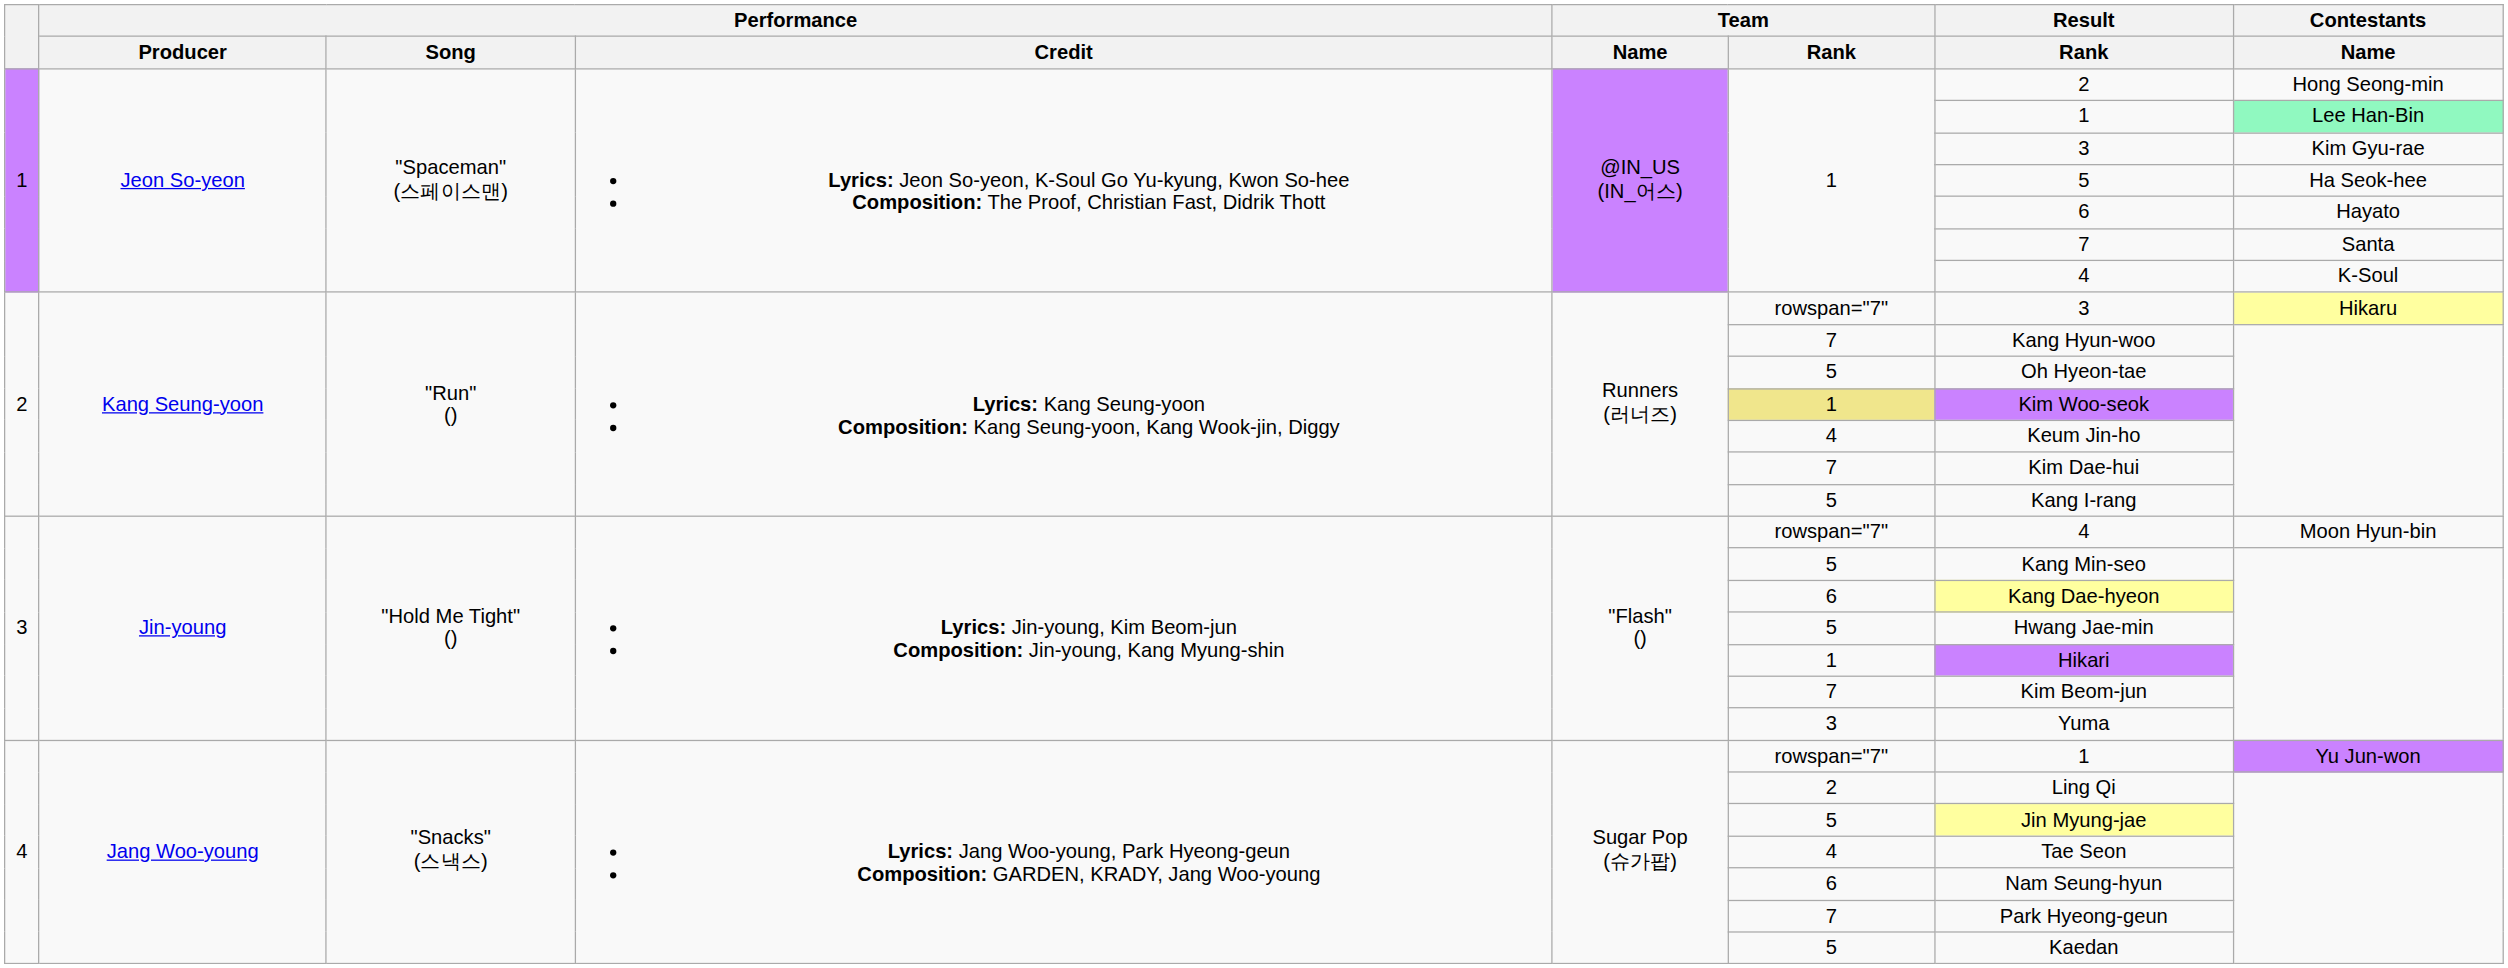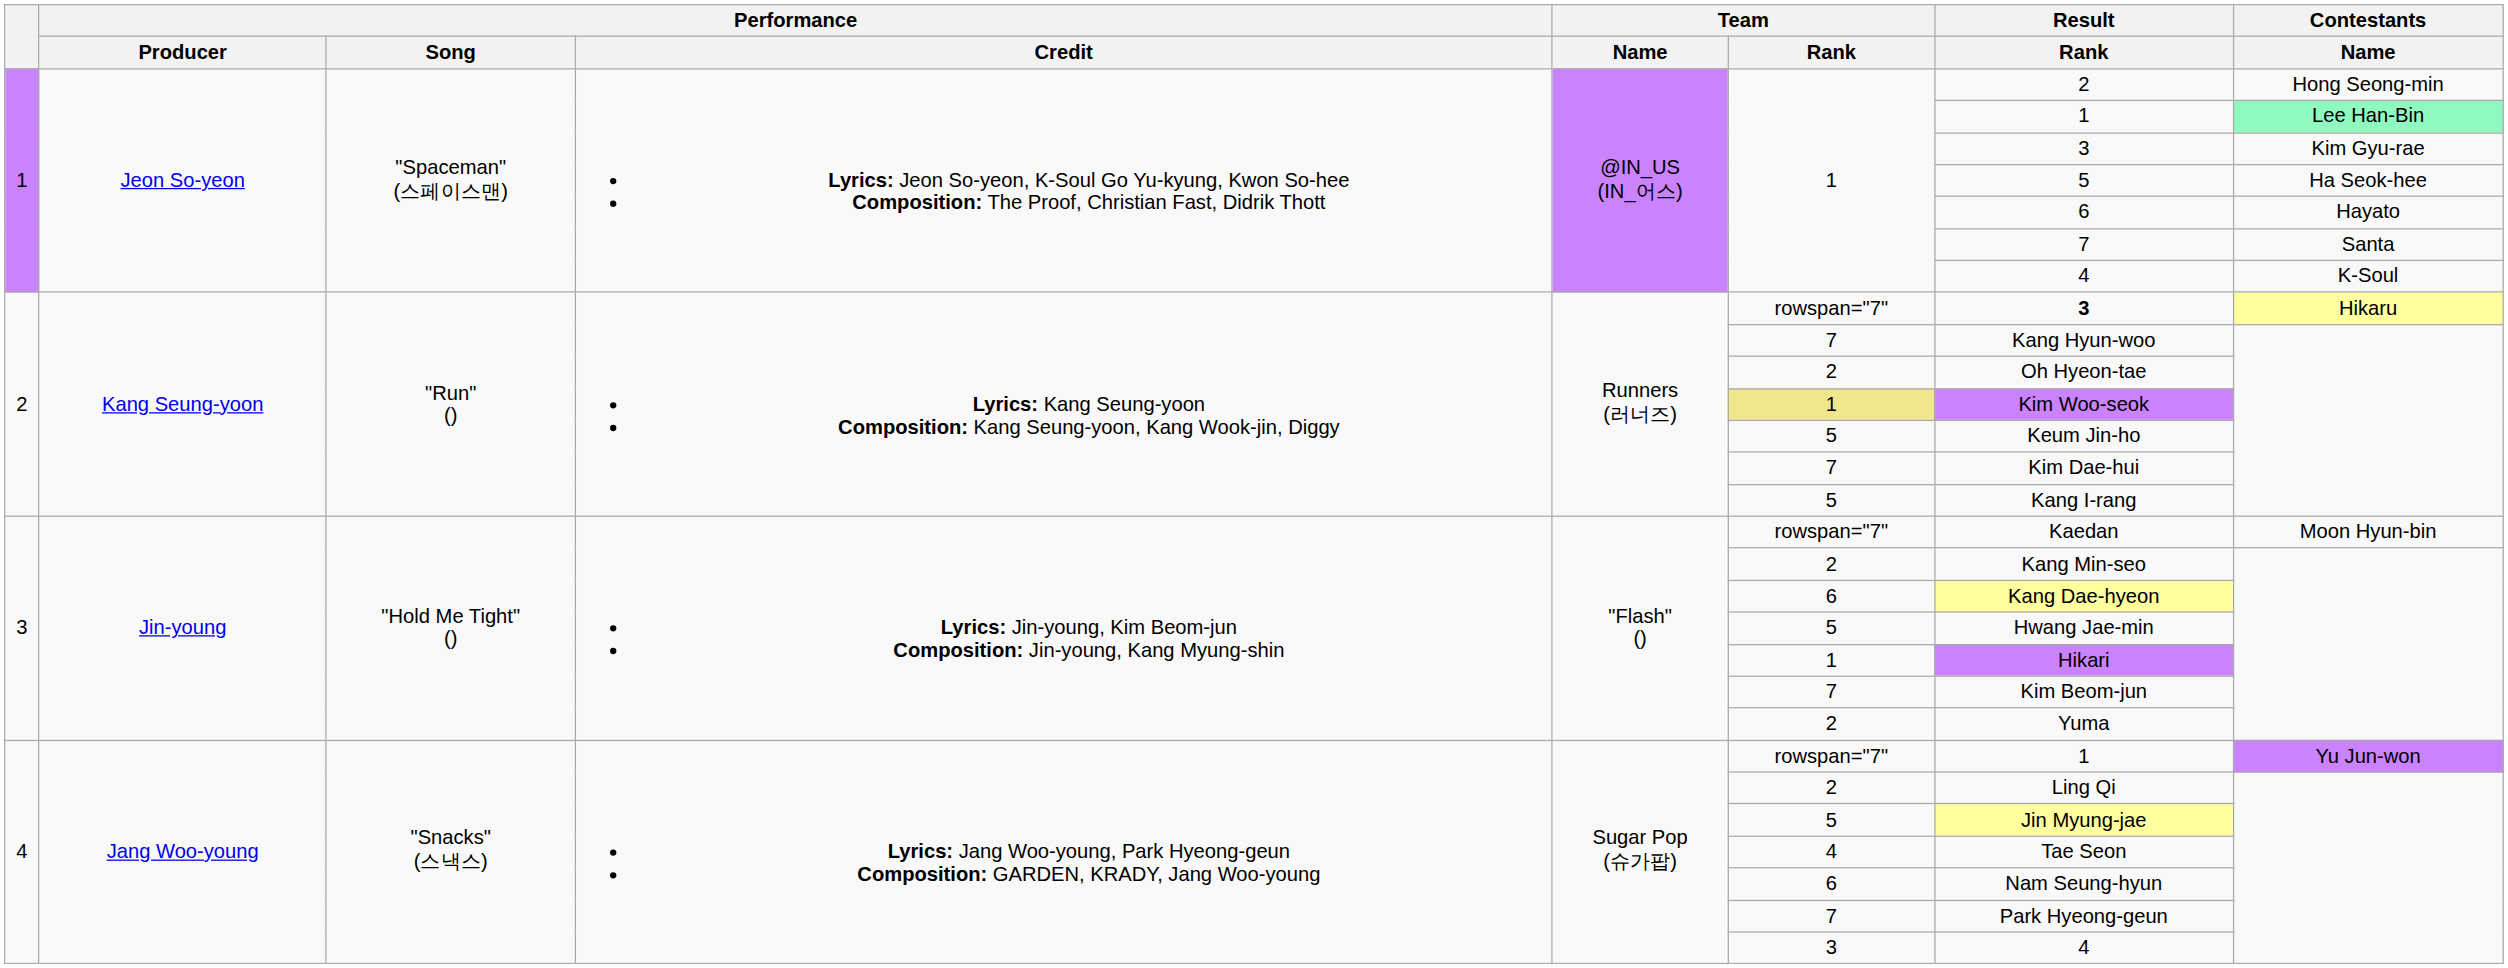(2084, 308) normal -> (2084, 308) bold
(1831, 372) 5 -> (1831, 372) 2
(1831, 436) 4 -> (1831, 436) 5
(2084, 532) 4 -> (2084, 532) Kaedan
(1831, 564) 5 -> (1831, 564) 2
(1831, 723) 3 -> (1831, 723) 2
(1831, 947) 5 -> (1831, 947) 3
(2084, 947) Kaedan -> (2084, 947) 4
